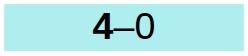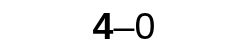(124, 26) paleturquoise background -> (124, 26) no background
